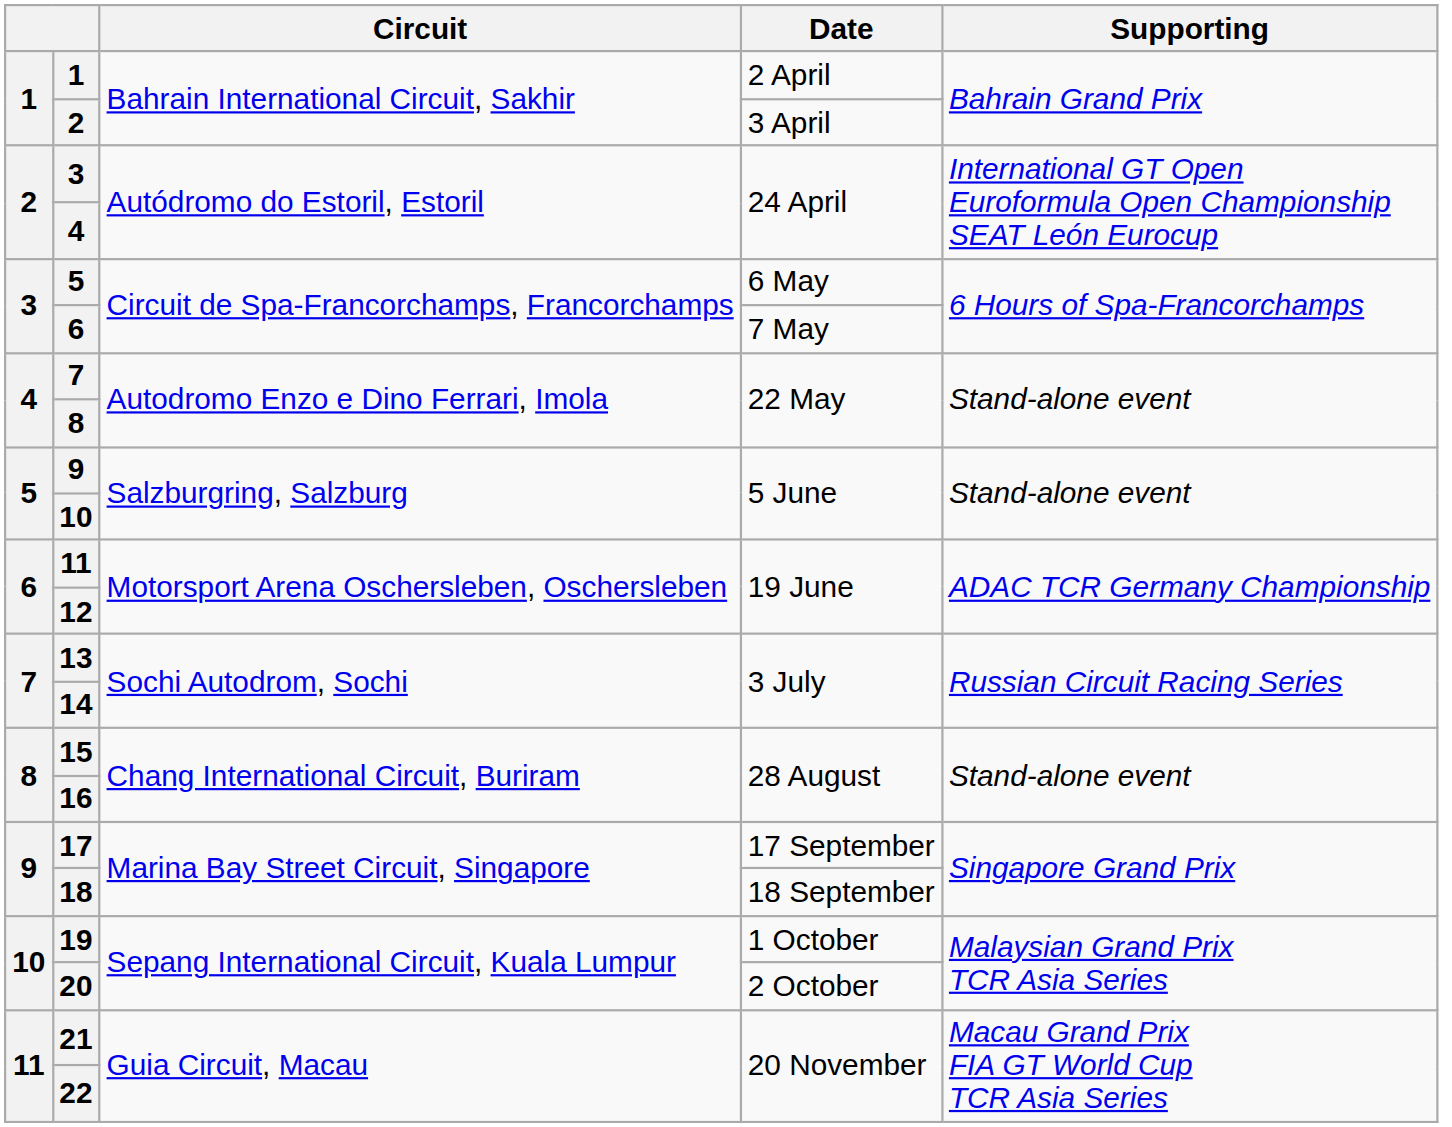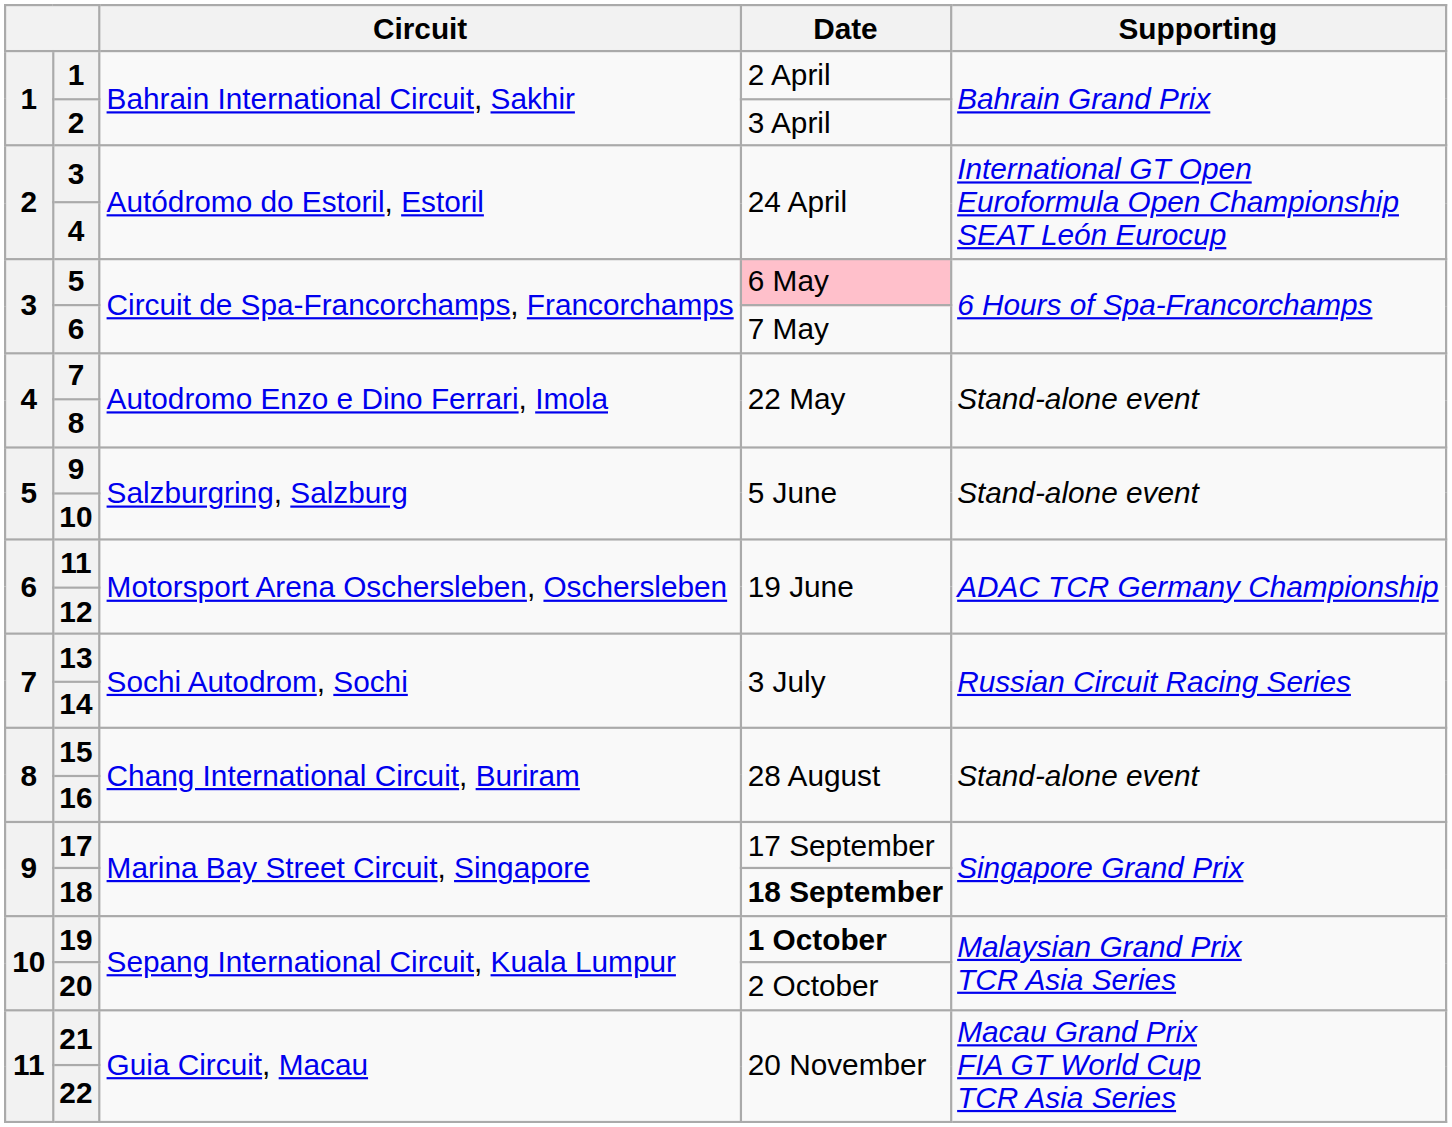(788, 282) no background -> (788, 282) pink background
(841, 892) normal -> (845, 892) bold
(813, 939) normal -> (817, 939) bold
